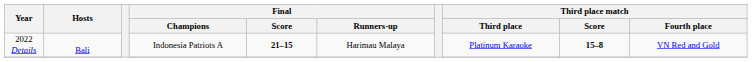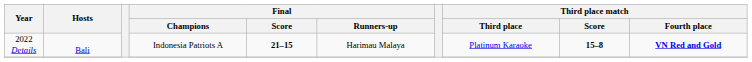(688, 45) normal -> (688, 45) bold
